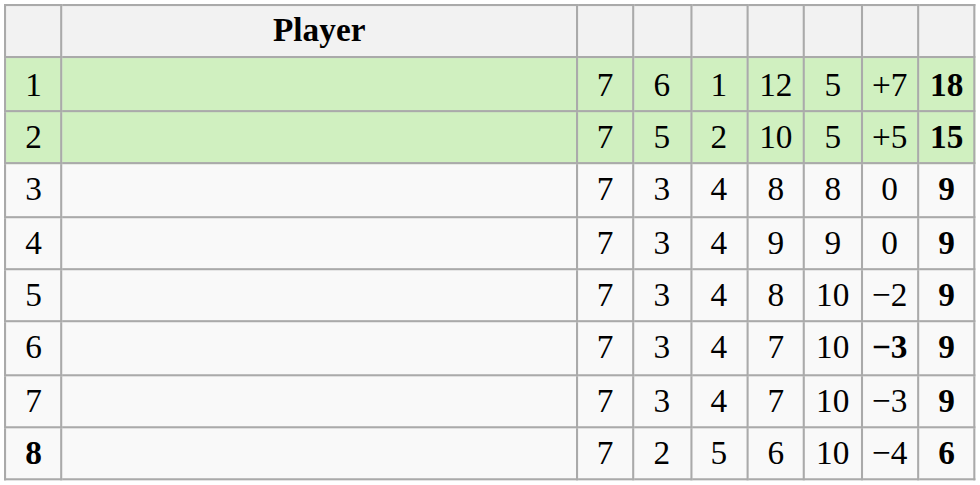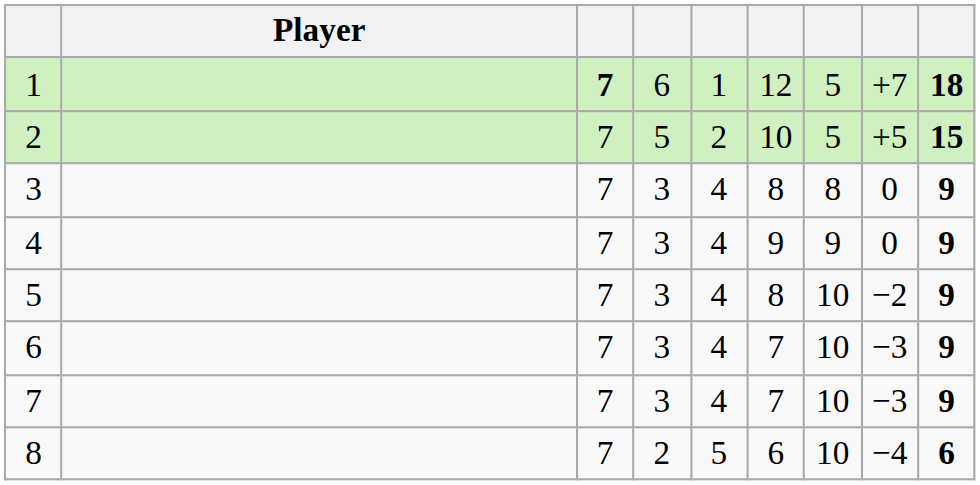(605, 83) normal -> (605, 83) bold
(890, 347) bold -> (890, 347) normal
(34, 453) bold -> (34, 453) normal
